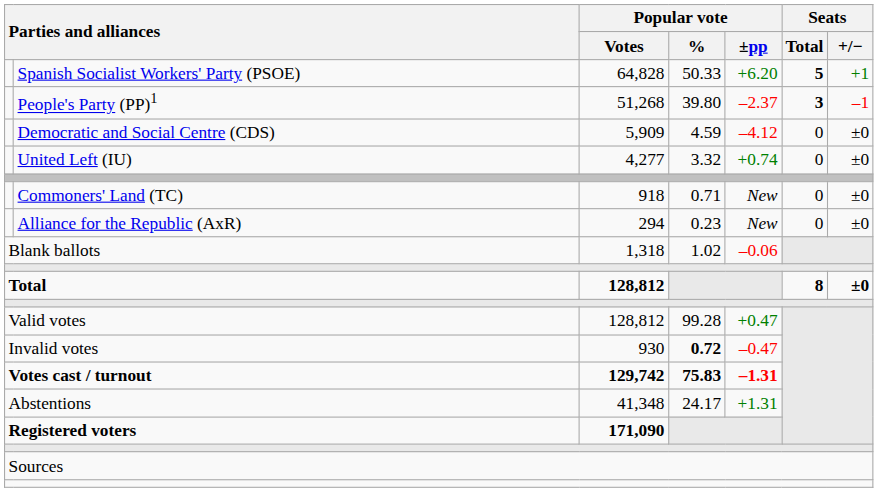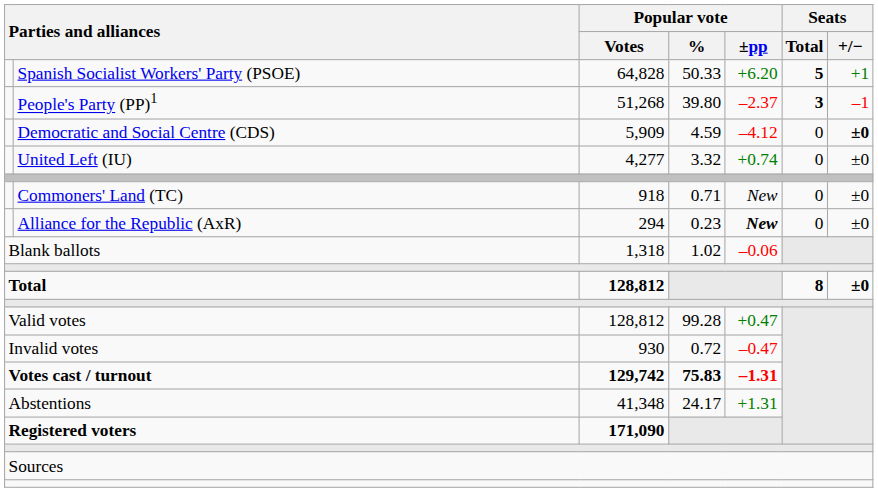(860, 132) normal -> (860, 132) bold
(762, 222) normal -> (762, 222) bold
(706, 348) bold -> (706, 348) normal
